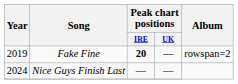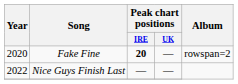(17, 54) 2019 -> (17, 54) 2020
(17, 70) 2024 -> (17, 70) 2022
